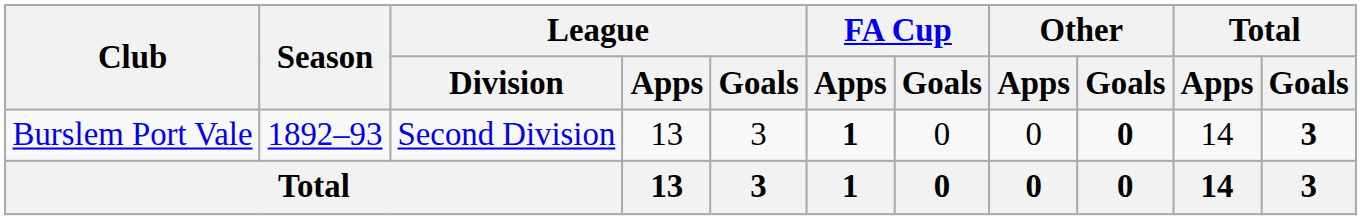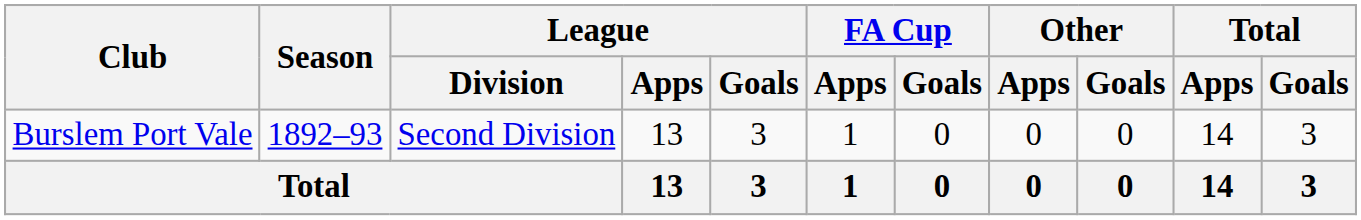(850, 134) bold -> (850, 134) normal
(1125, 134) bold -> (1125, 134) normal
(1309, 134) bold -> (1309, 134) normal
